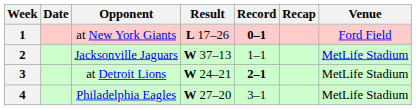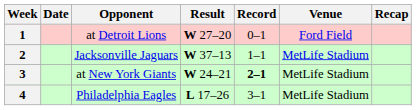columns swapped: (365, 14) <-> (299, 14)
(126, 34) at New York Giants -> (126, 34) at Detroit Lions
(207, 34) L 17–26 -> (207, 34) W 27–20
(257, 34) bold -> (257, 34) normal
(126, 74) at Detroit Lions -> (126, 74) at New York Giants
(207, 94) W 27–20 -> (207, 94) L 17–26
